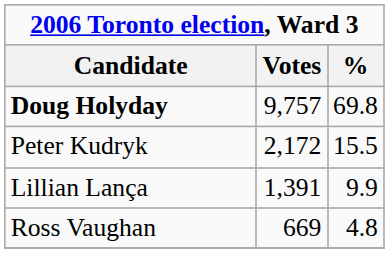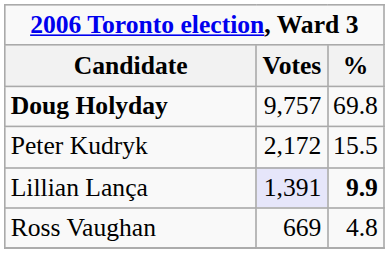(293, 187) no background -> (293, 187) lavender background
(362, 187) normal -> (362, 187) bold
